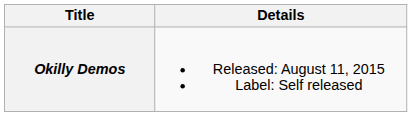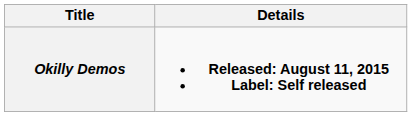(281, 77) normal -> (281, 77) bold
